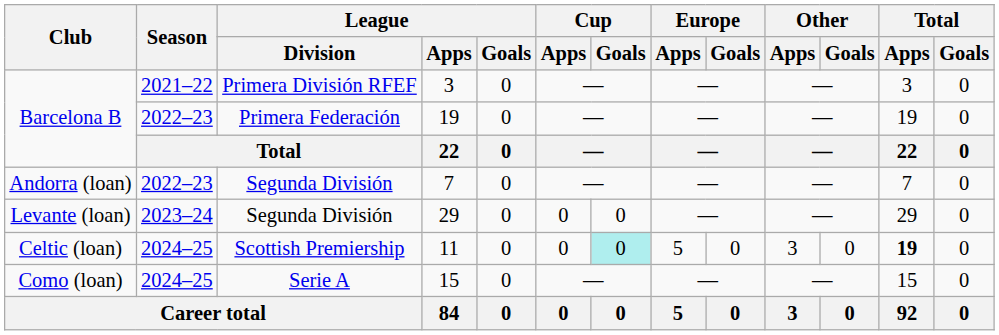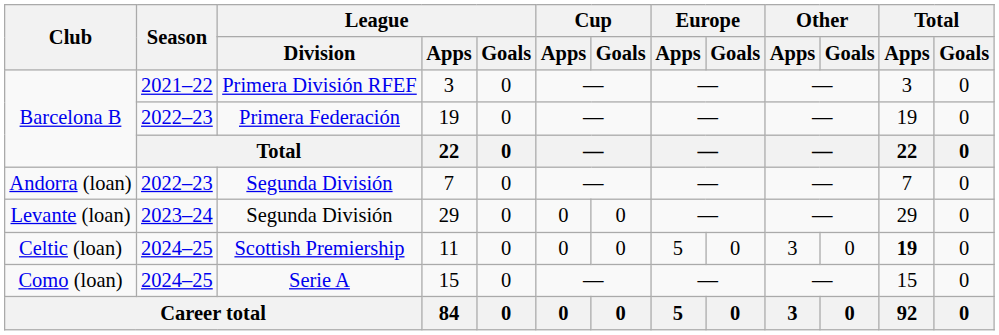(621, 248) paleturquoise background -> (621, 248) no background
